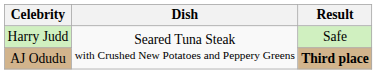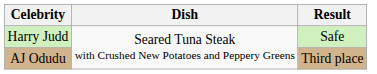(335, 58) bold -> (332, 58) normal
